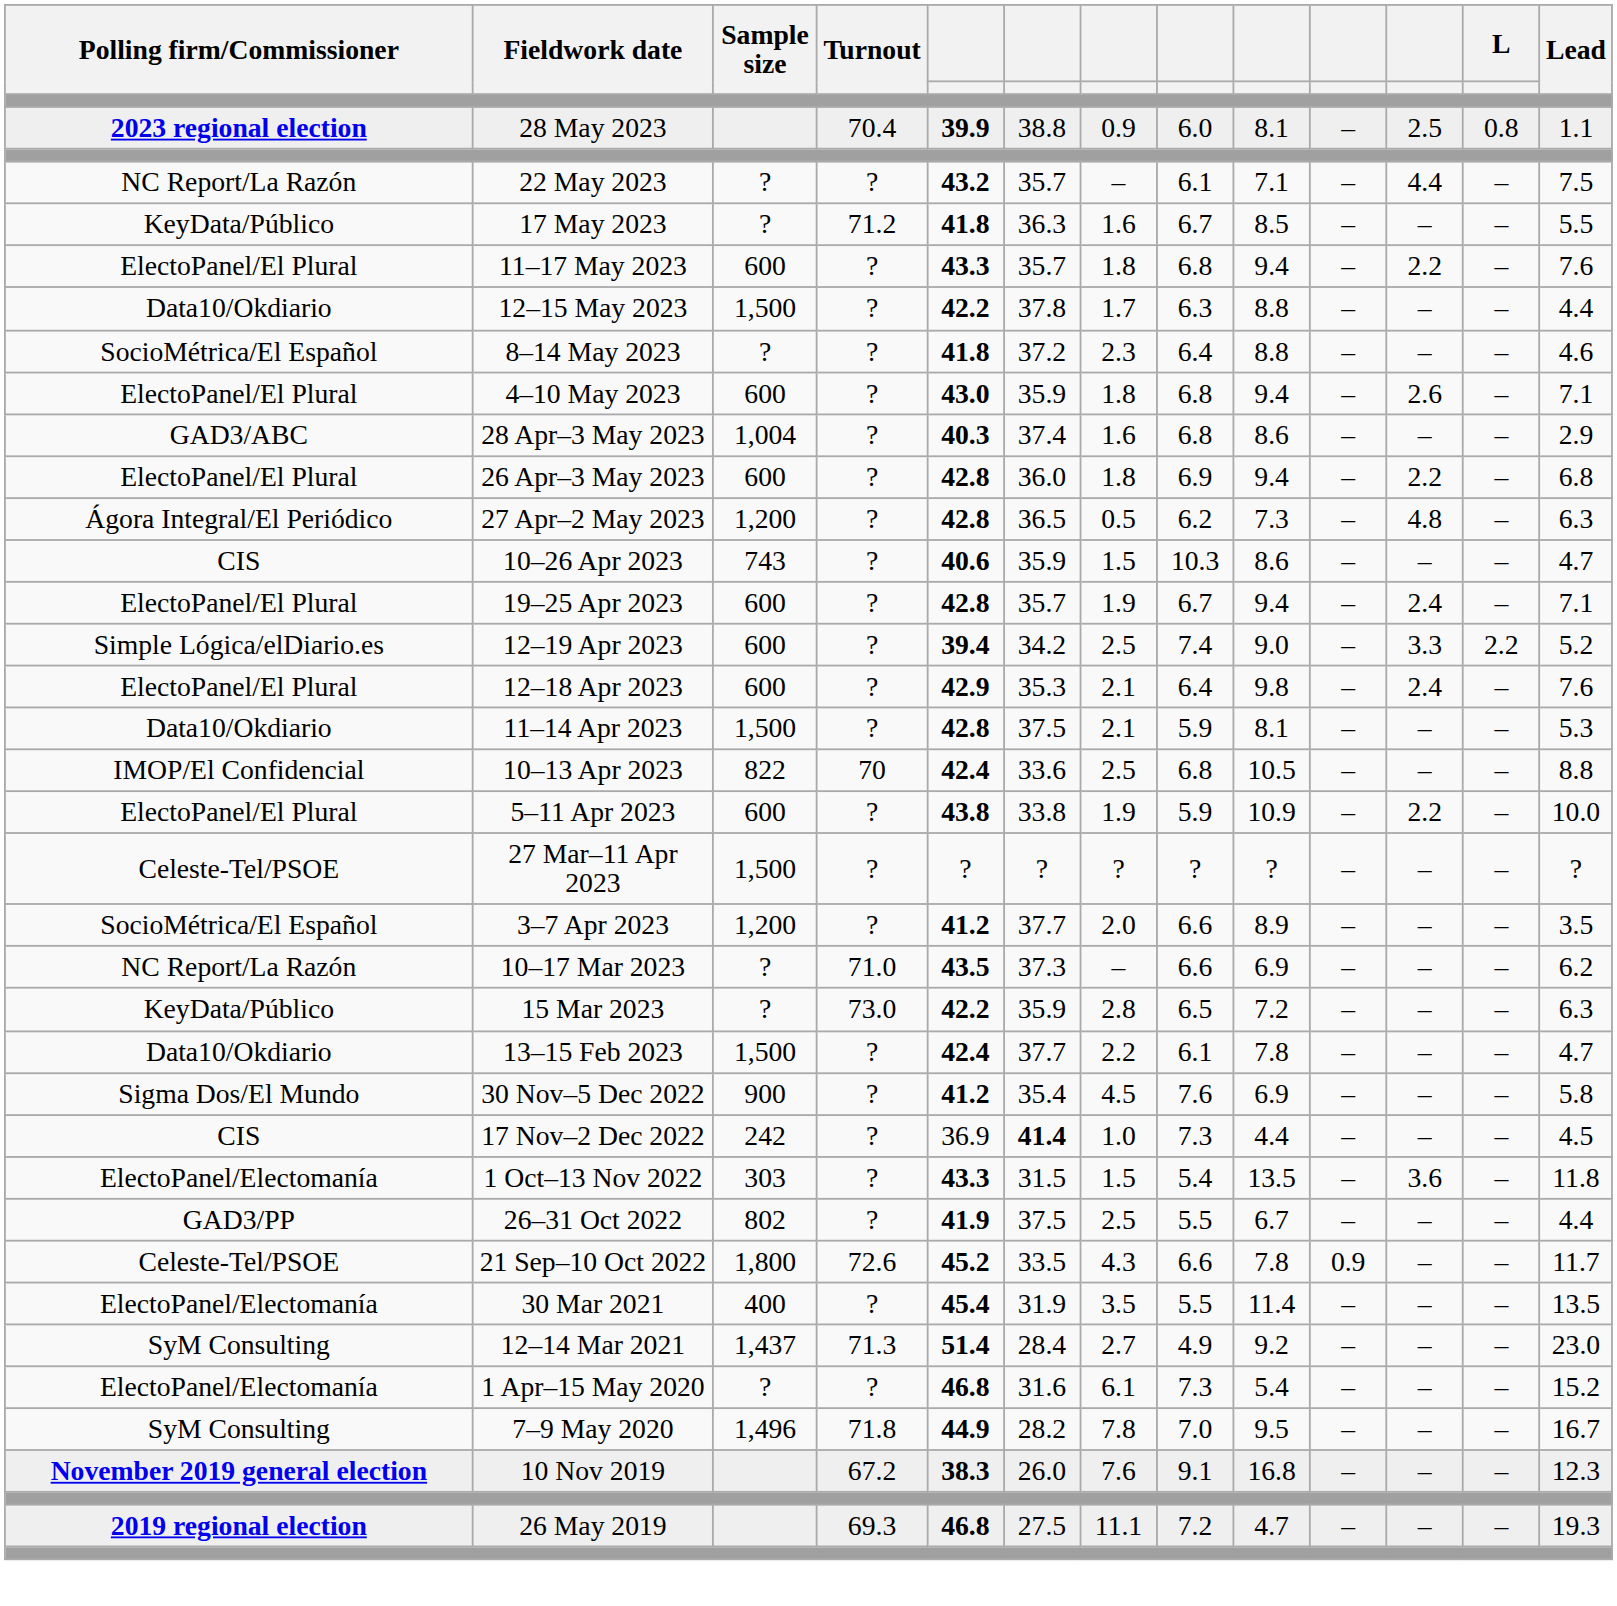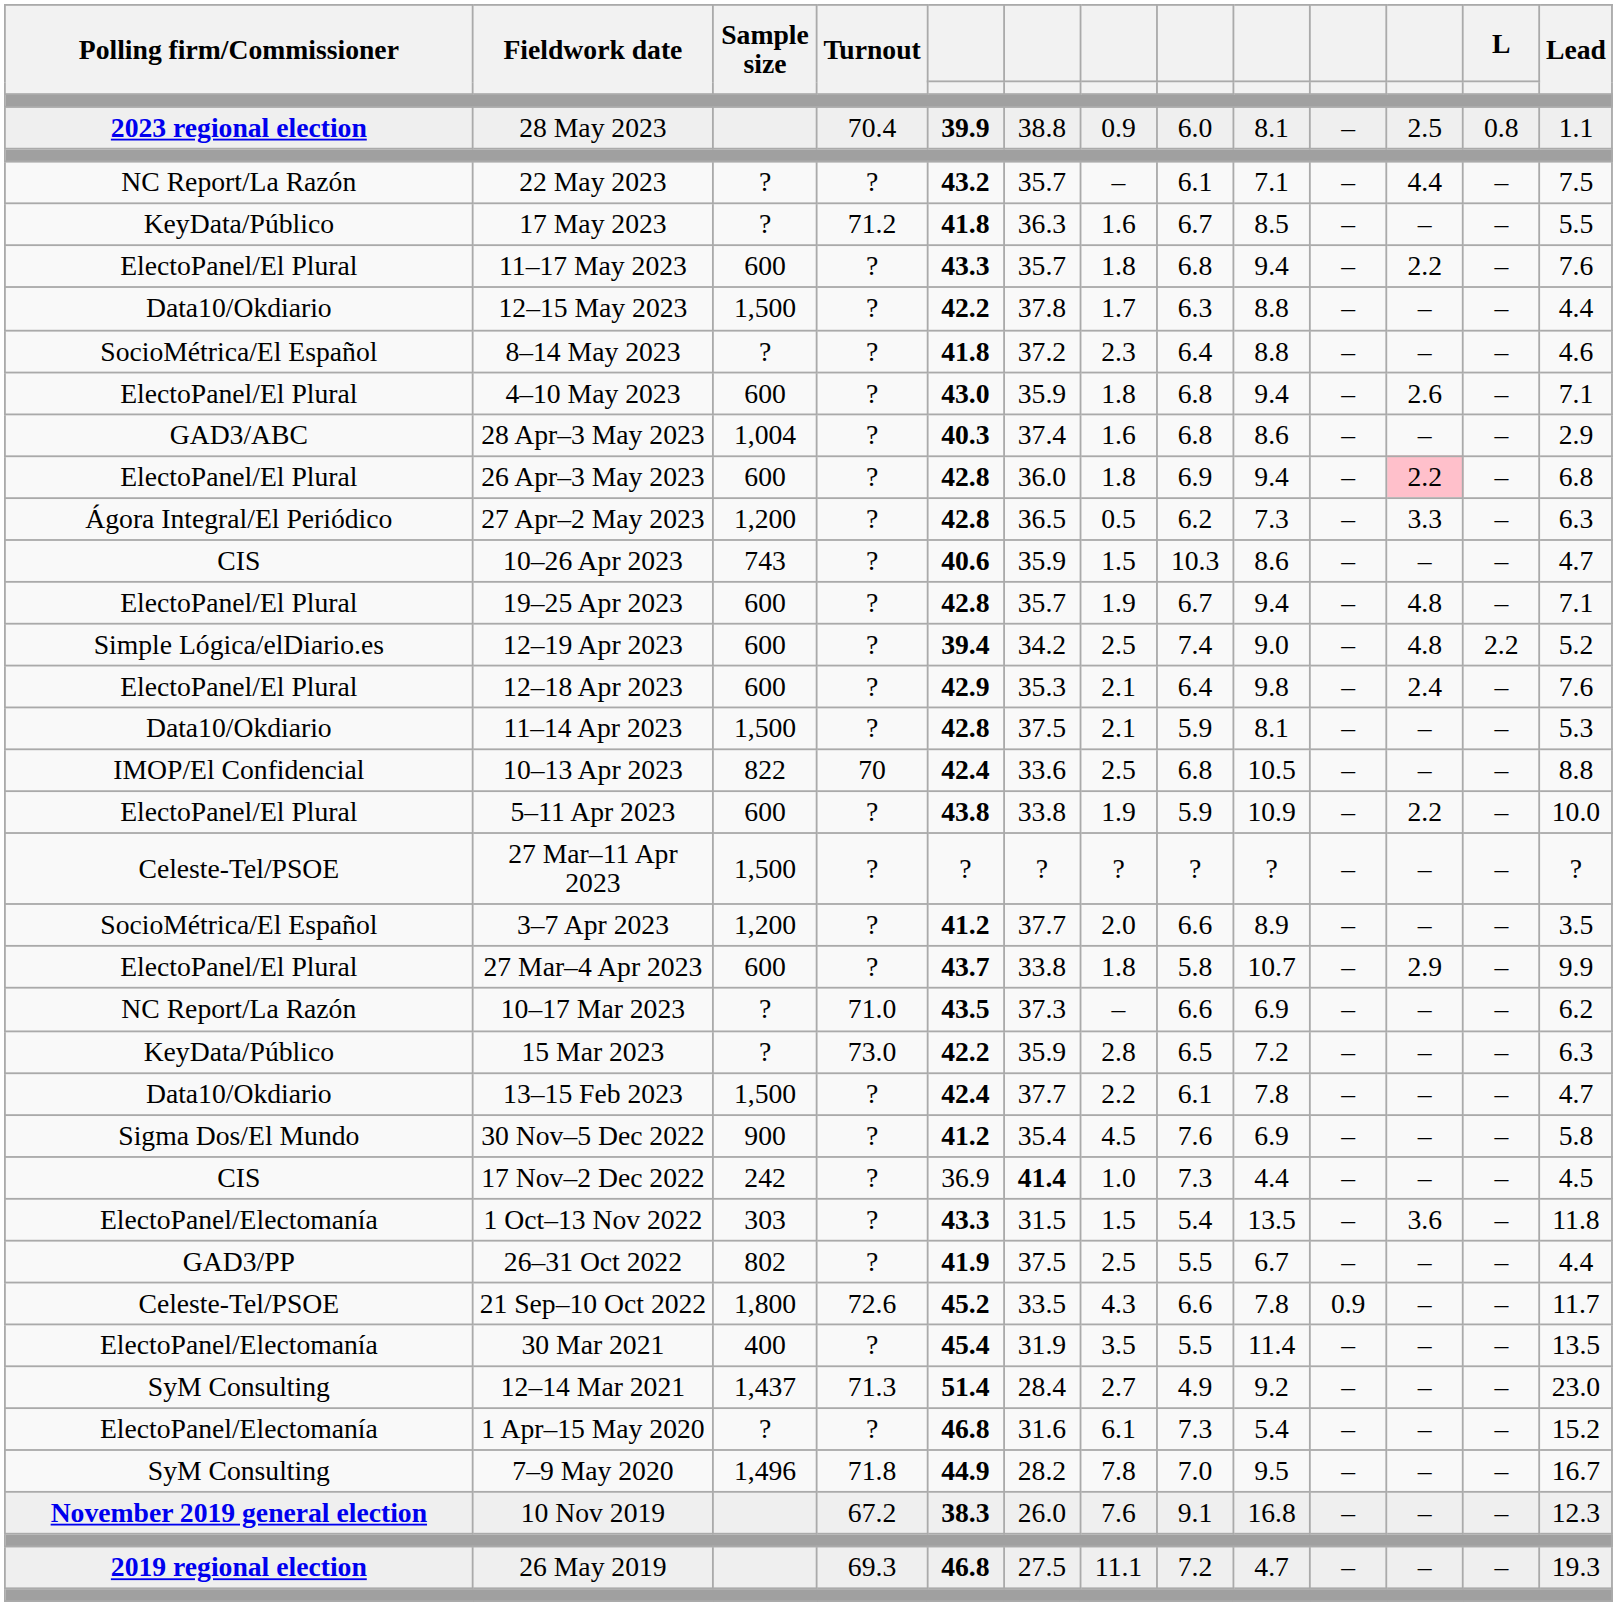(1425, 476) no background -> (1425, 476) pink background
(1425, 518) 4.8 -> (1425, 518) 3.3
(1425, 602) 2.4 -> (1425, 602) 4.8
(1425, 644) 3.3 -> (1425, 644) 4.8
+ row: (239, 967)
